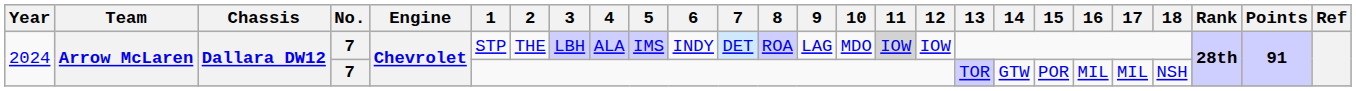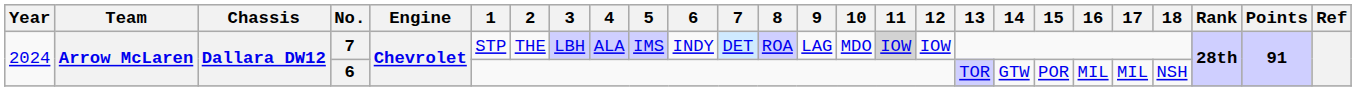(350, 73) 7 -> (350, 73) 6
